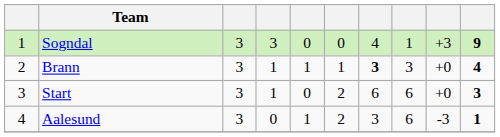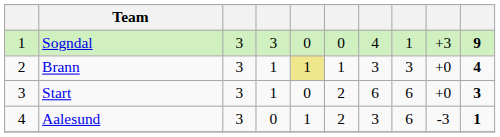(307, 68) no background -> (307, 68) khaki background
(375, 68) bold -> (375, 68) normal
